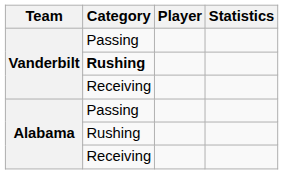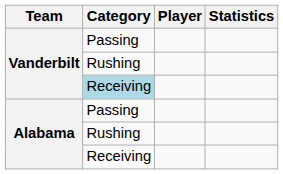(116, 63) bold -> (113, 63) normal
(119, 86) no background -> (119, 86) lightblue background
